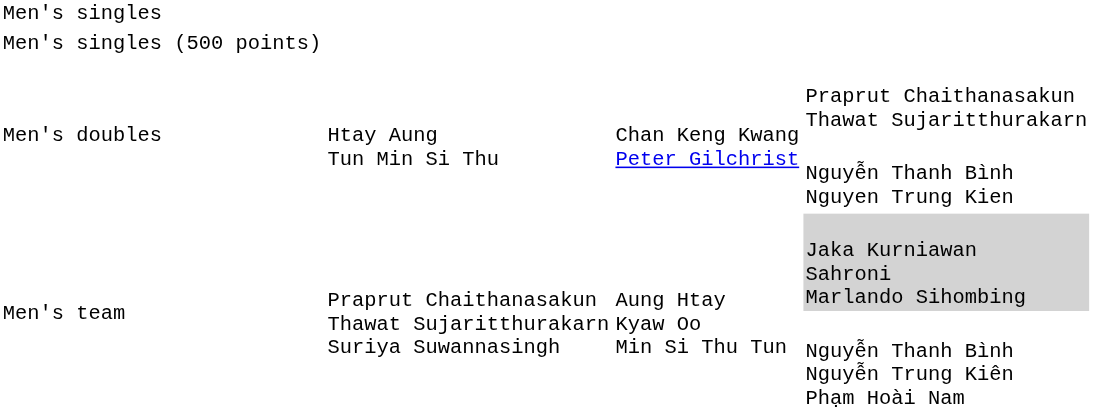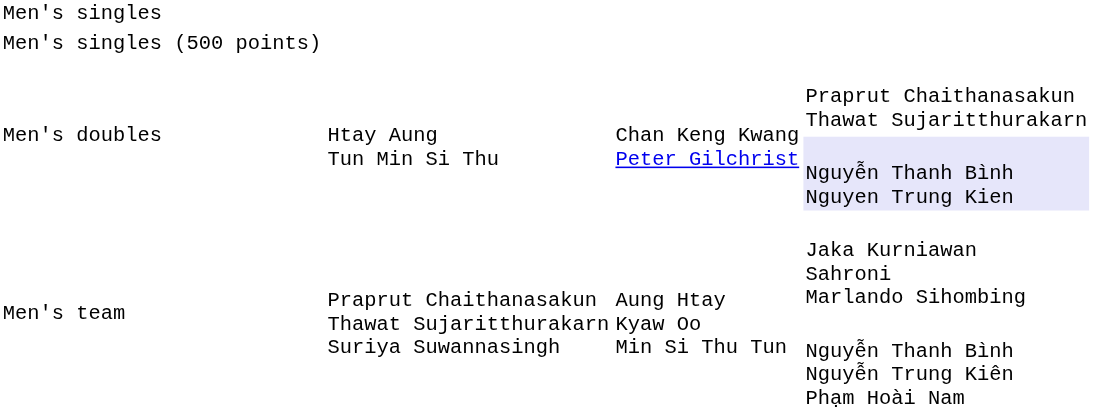(910, 185) no background -> (910, 185) lavender background
(916, 274) lightgrey background -> (916, 274) no background
